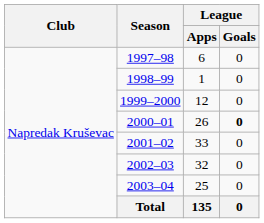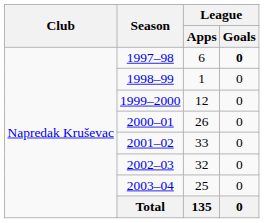(239, 57) normal -> (239, 57) bold
(239, 121) bold -> (239, 121) normal
